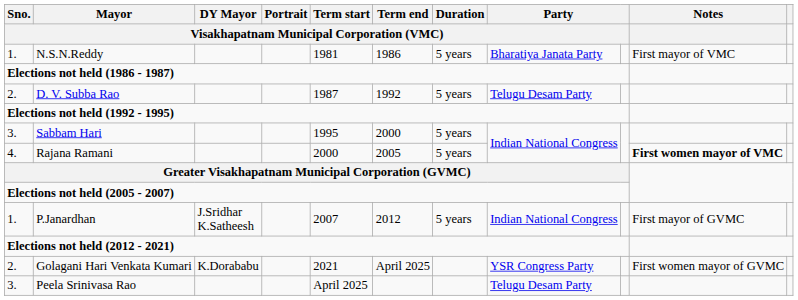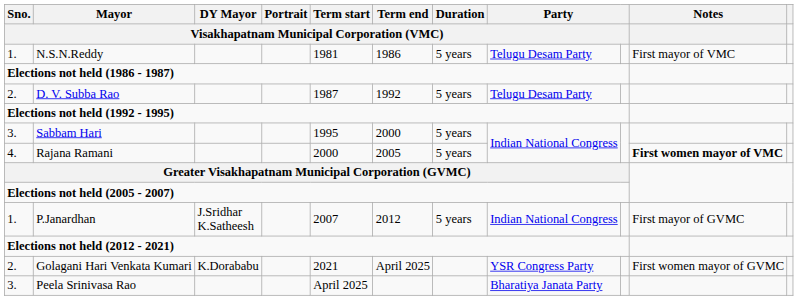(546, 53) Bharatiya Janata Party -> (541, 53) Telugu Desam Party
(541, 285) Telugu Desam Party -> (546, 285) Bharatiya Janata Party
